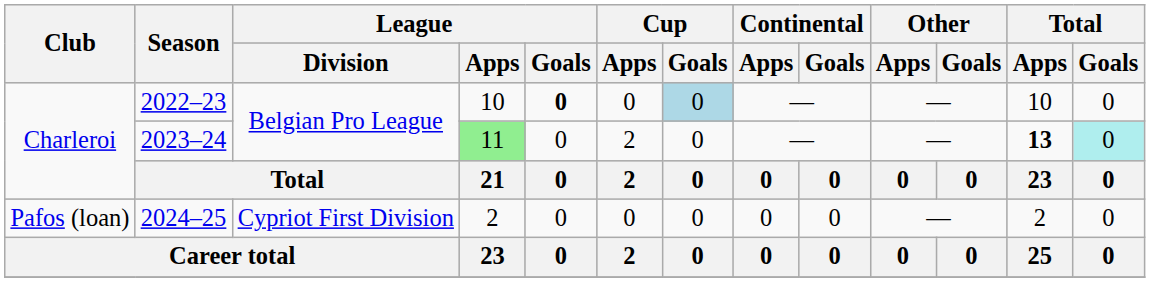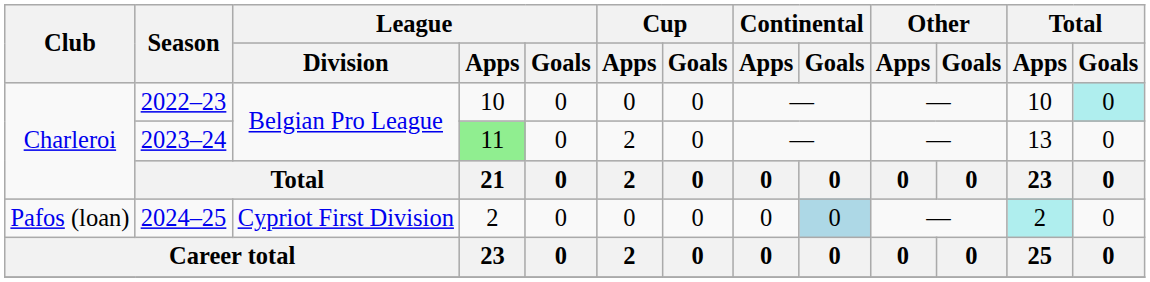(561, 101) bold -> (561, 101) normal
(698, 101) lightblue background -> (698, 101) no background
(1108, 101) no background -> (1108, 101) paleturquoise background
(1040, 140) bold -> (1040, 140) normal
(1108, 140) paleturquoise background -> (1108, 140) no background
(835, 218) no background -> (835, 218) lightblue background
(1040, 218) no background -> (1040, 218) paleturquoise background
